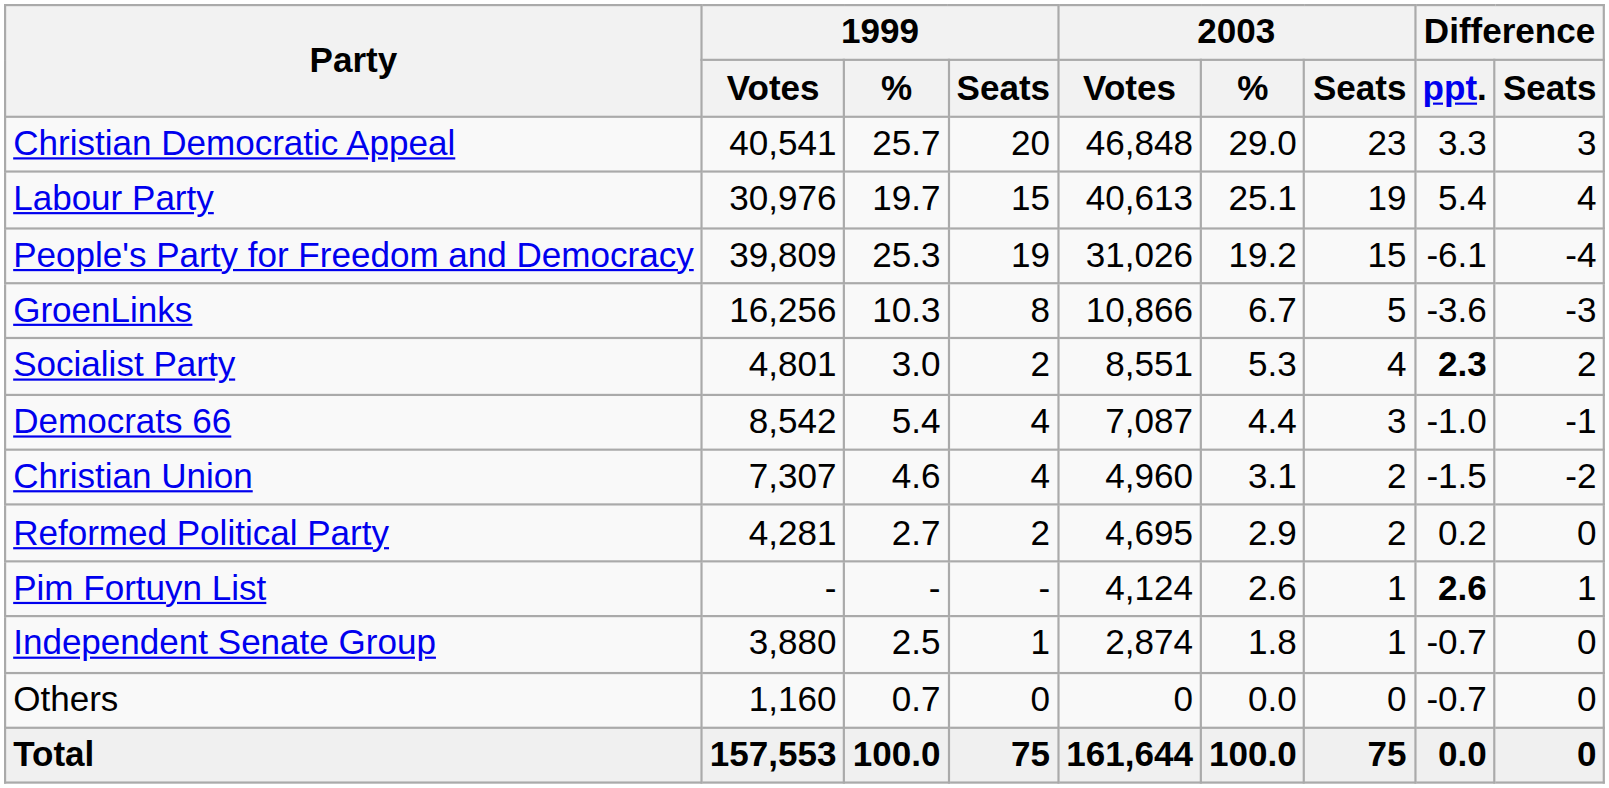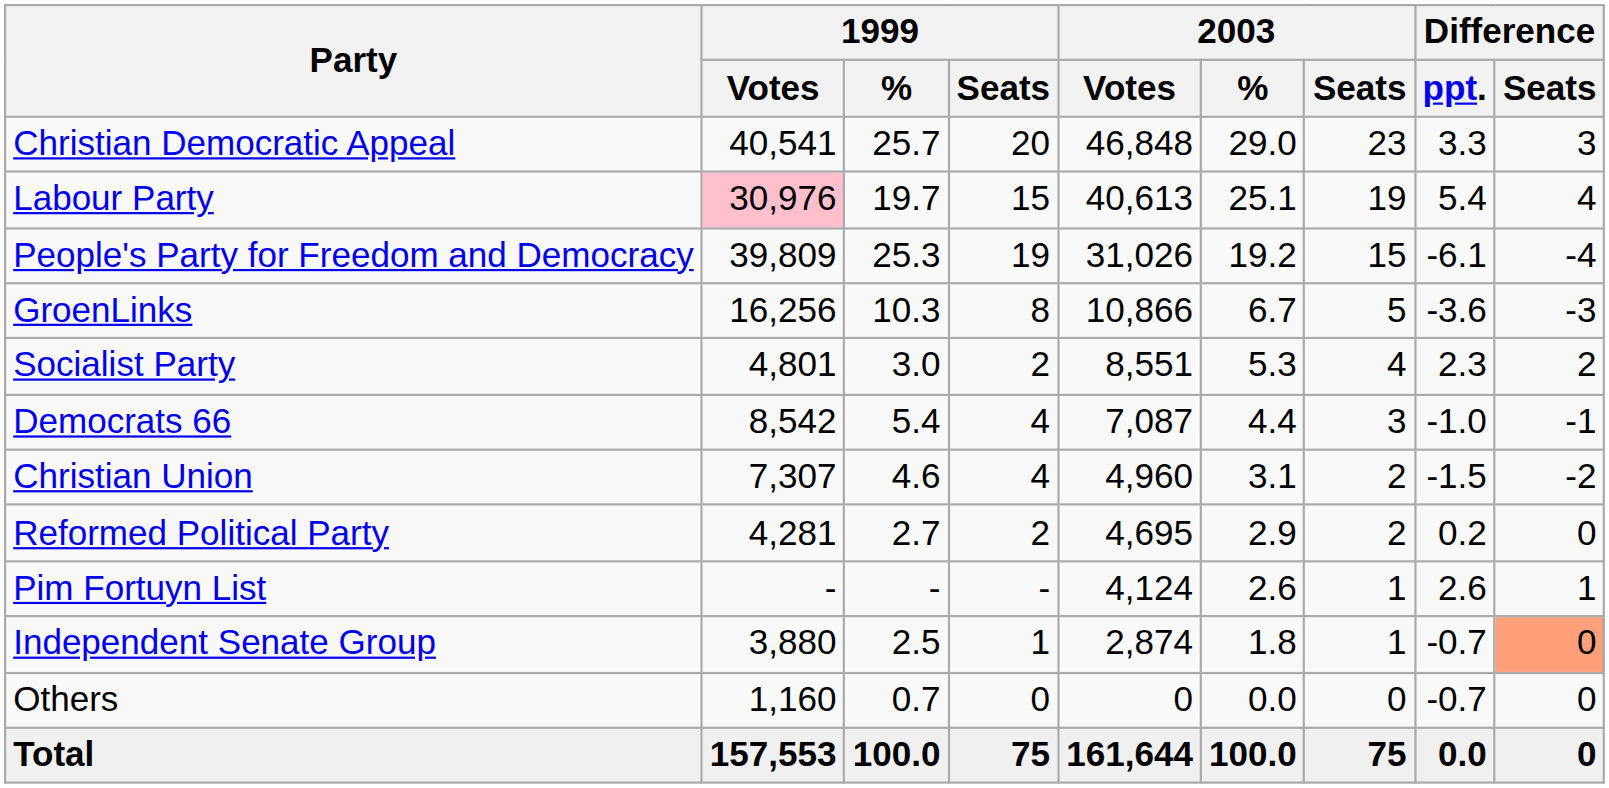(783, 198) no background -> (783, 198) pink background
(1462, 365) bold -> (1462, 365) normal
(1462, 587) bold -> (1462, 587) normal
(1587, 643) no background -> (1587, 643) lightsalmon background
